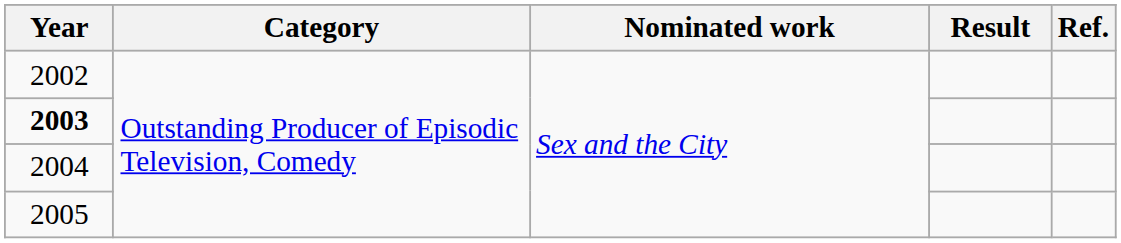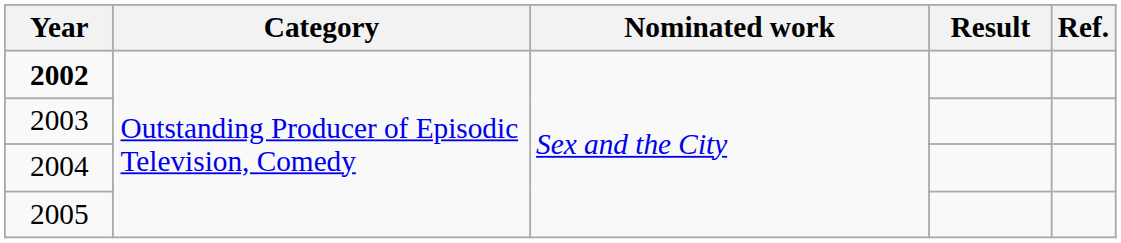(59, 74) normal -> (59, 74) bold
(59, 120) bold -> (59, 120) normal
